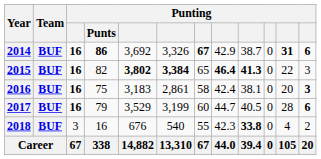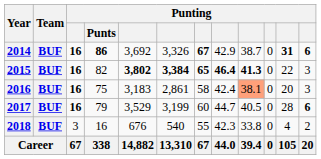(203, 70) normal -> (203, 70) bold
(251, 88) no background -> (251, 88) lightsalmon background
(307, 88) bold -> (307, 88) normal
(251, 126) bold -> (251, 126) normal
